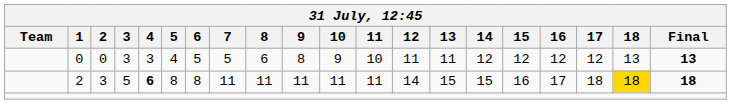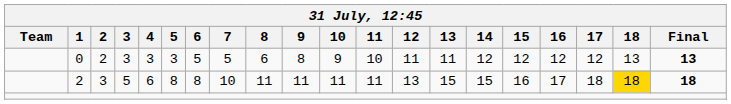(103, 60) 0 -> (103, 60) 2
(174, 60) 4 -> (174, 60) 3
(150, 82) bold -> (150, 82) normal
(228, 82) 11 -> (228, 82) 10
(411, 82) 14 -> (411, 82) 13
